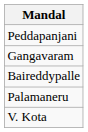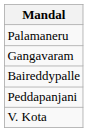(42, 35) Peddapanjani -> (38, 35) Palamaneru
(38, 96) Palamaneru -> (42, 96) Peddapanjani
